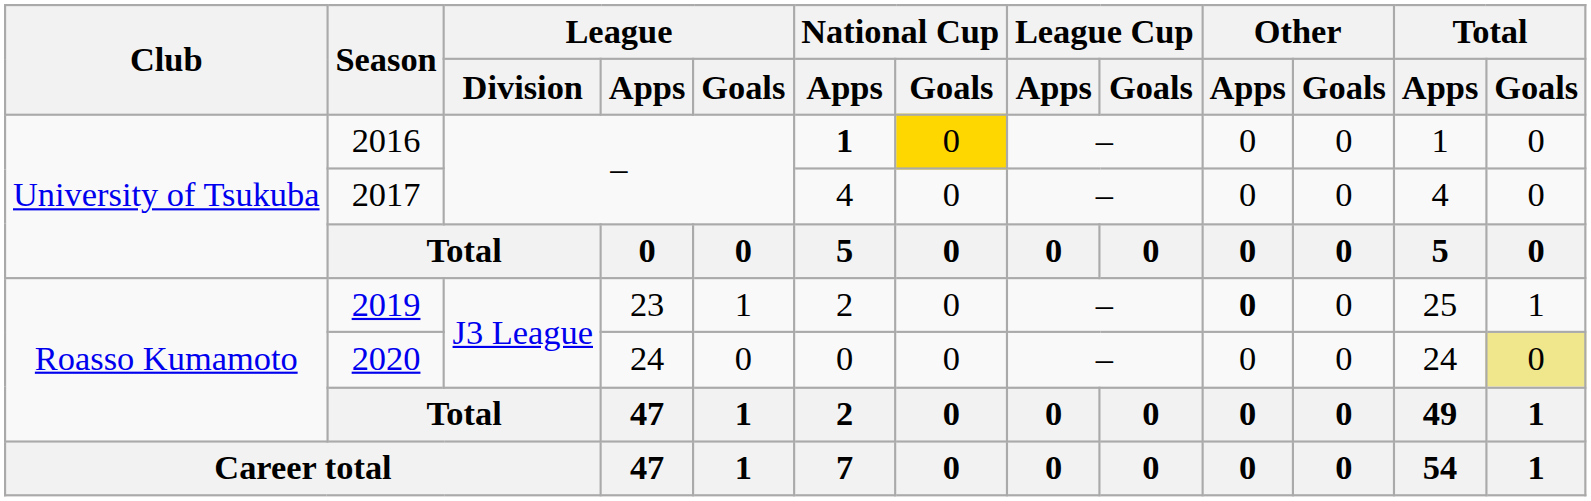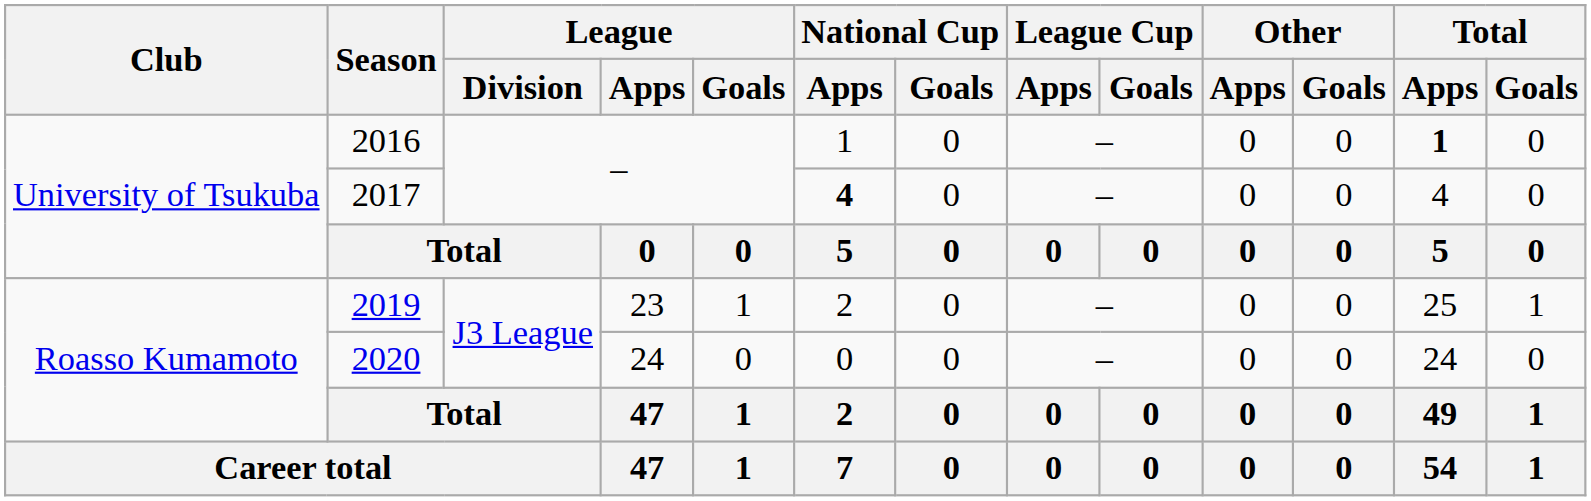(845, 140) bold -> (845, 140) normal
(951, 140) gold background -> (951, 140) no background
(1440, 140) normal -> (1440, 140) bold
(845, 195) normal -> (845, 195) bold
(1248, 304) bold -> (1248, 304) normal
(1536, 359) khaki background -> (1536, 359) no background
